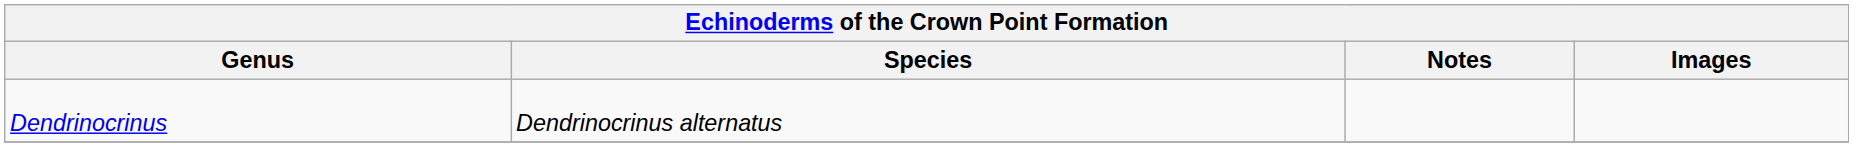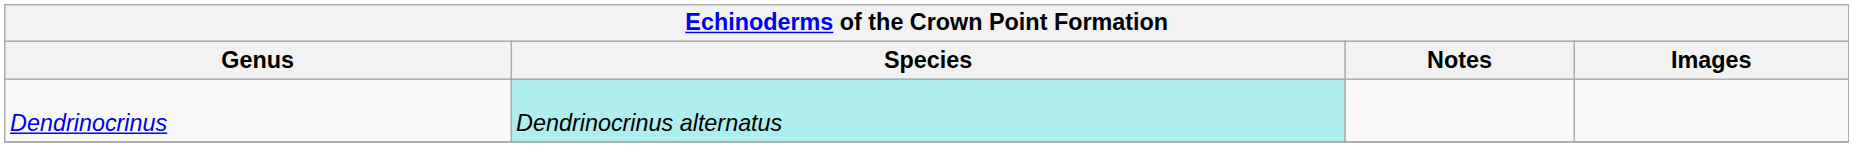(649, 123) no background -> (649, 123) paleturquoise background
